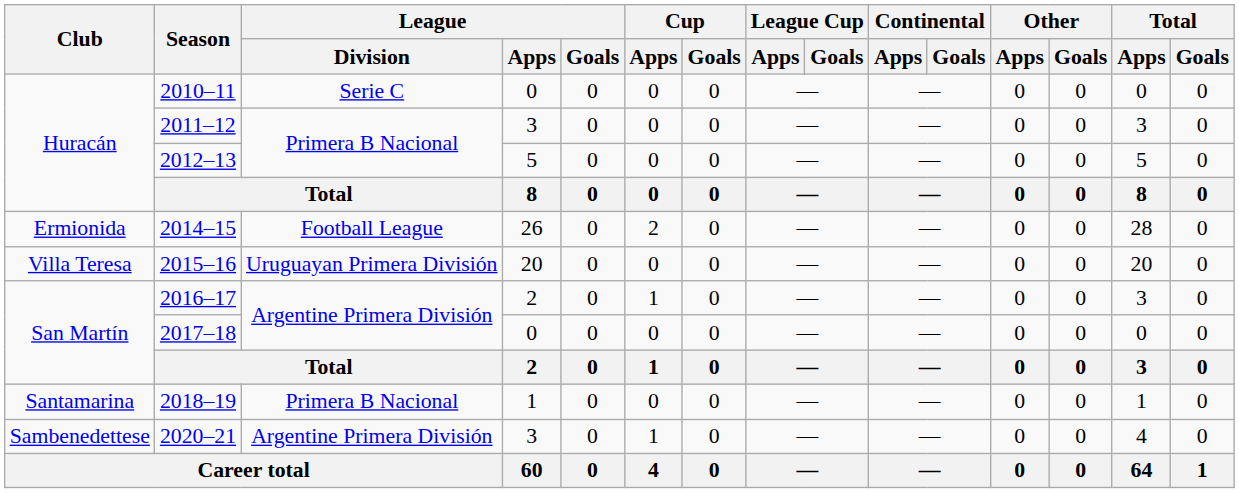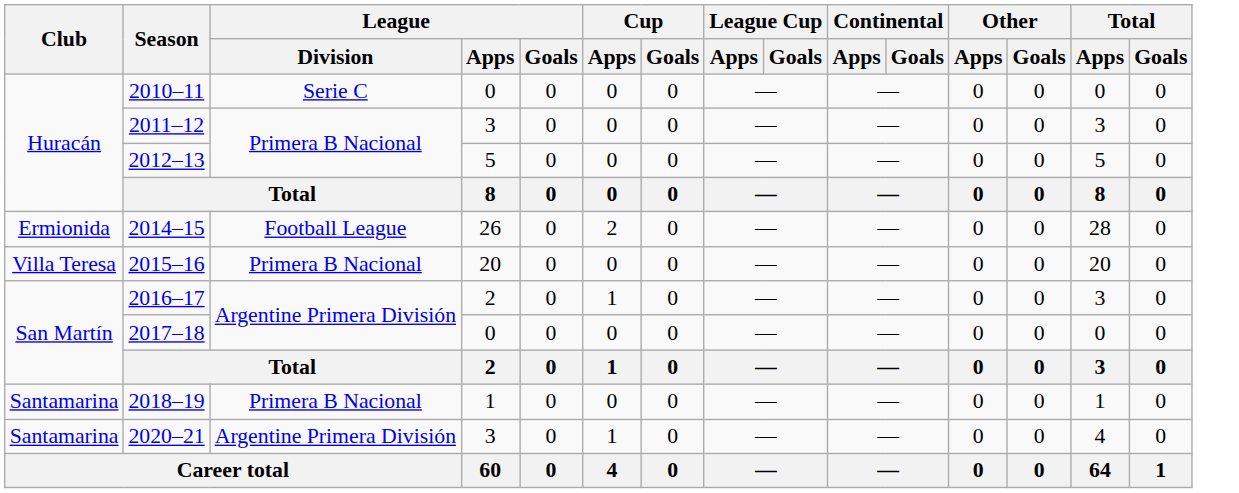(372, 263) Uruguayan Primera División -> (335, 263) Primera B Nacional
(80, 435) Sambenedettese -> (64, 435) Santamarina
